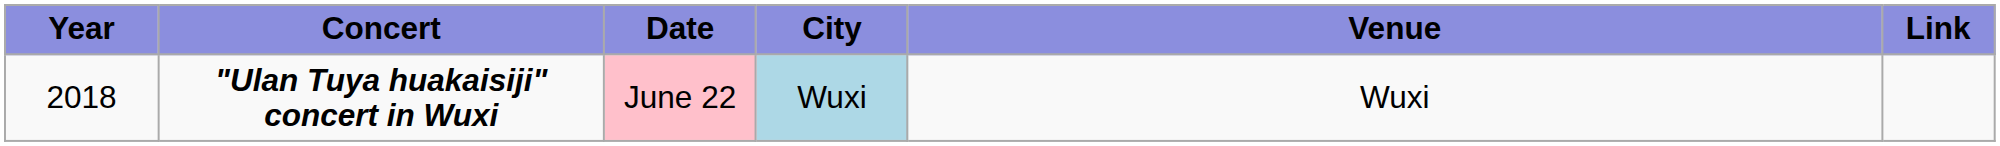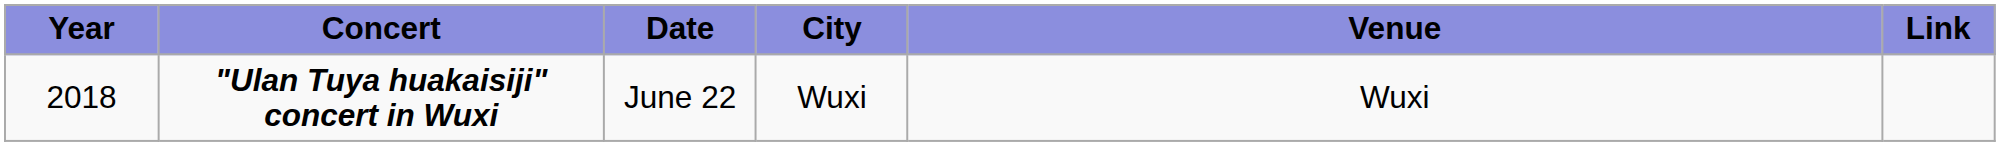(680, 97) pink background -> (680, 97) no background
(832, 97) lightblue background -> (832, 97) no background
